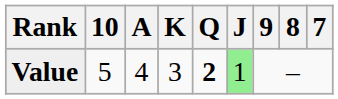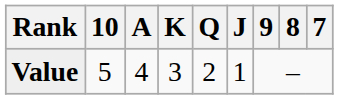(209, 71) bold -> (209, 71) normal
(240, 71) lightgreen background -> (240, 71) no background
